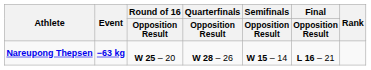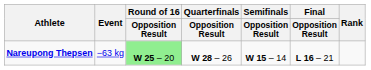(111, 53) bold -> (110, 53) normal
(155, 58) no background -> (154, 58) lightgreen background
